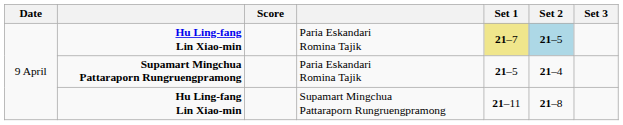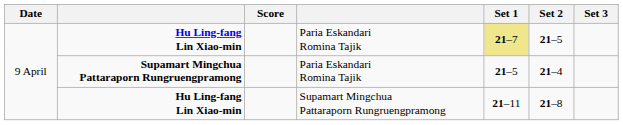(551, 39) lightblue background -> (551, 39) no background
